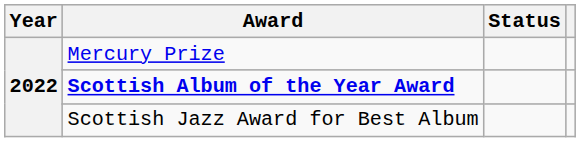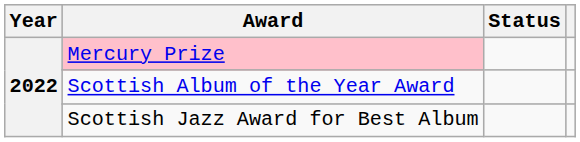(146, 54) no background -> (146, 54) pink background
(261, 87) bold -> (261, 87) normal
